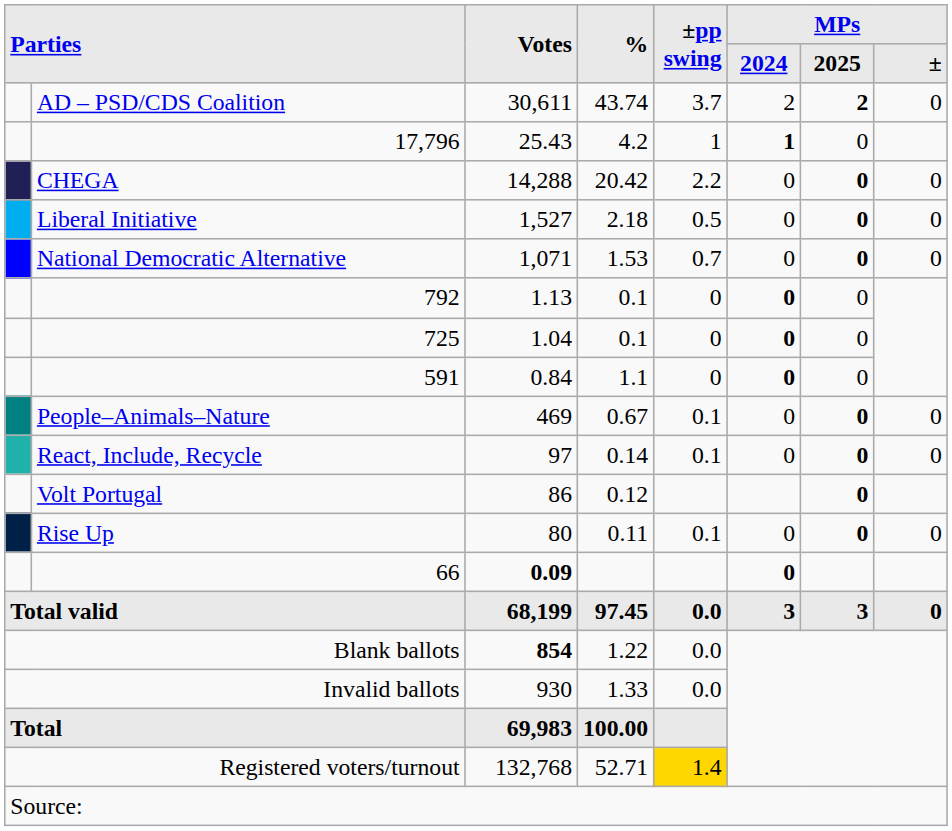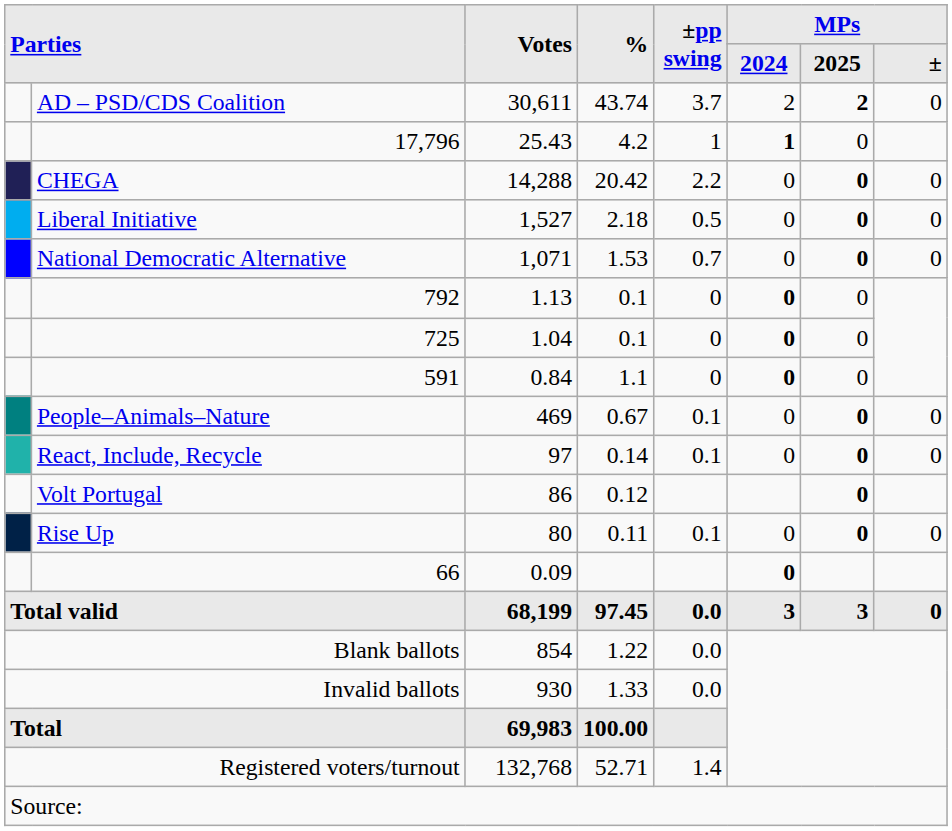(551, 571) bold -> (551, 571) normal
(554, 649) bold -> (554, 649) normal
(707, 767) gold background -> (707, 767) no background
